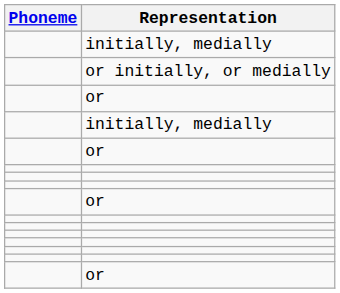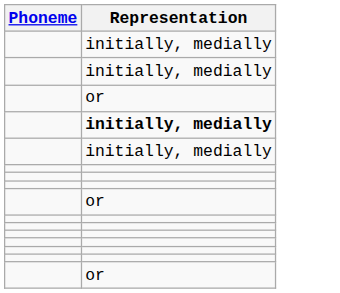(208, 71) or initially, or medially -> (179, 71) initially, medially
(179, 125) normal -> (179, 125) bold
(95, 151) or -> (179, 151) initially, medially
